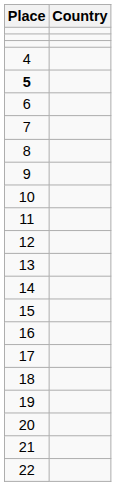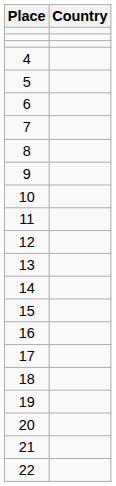(27, 82) bold -> (27, 82) normal
